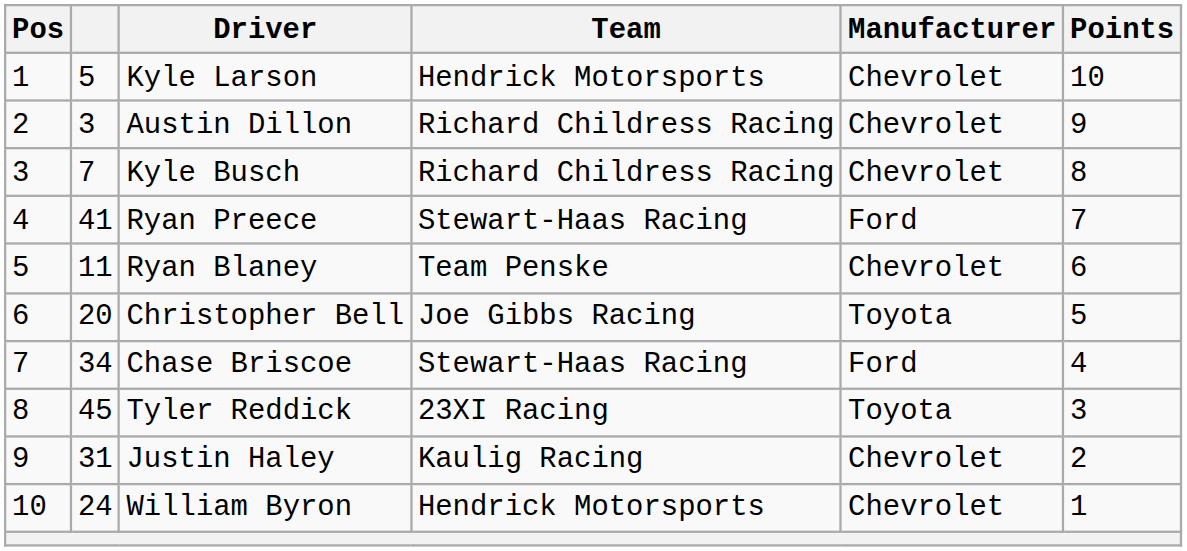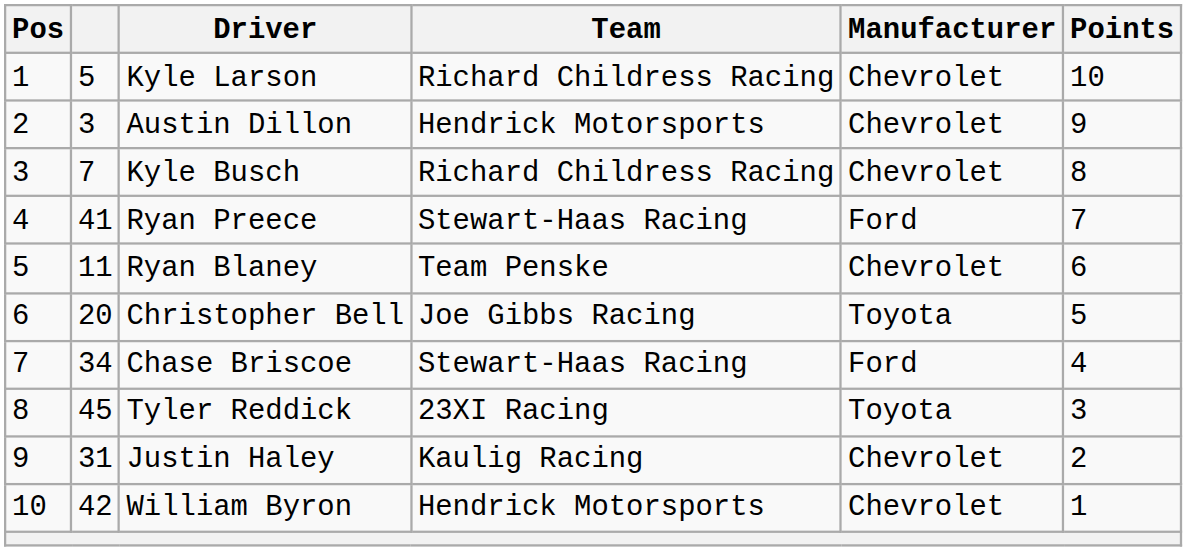(591, 77) Hendrick Motorsports -> (626, 77) Richard Childress Racing
(626, 125) Richard Childress Racing -> (591, 125) Hendrick Motorsports
(95, 508) 24 -> (95, 508) 42
